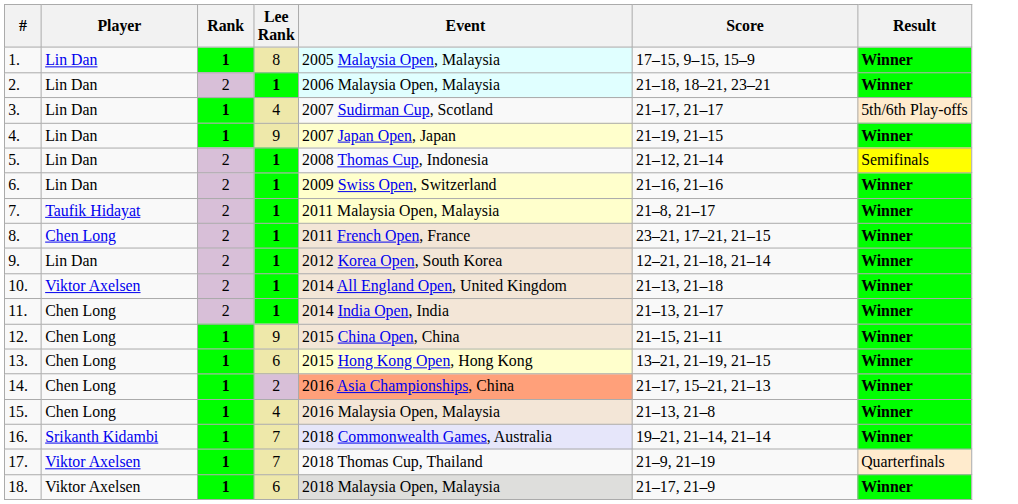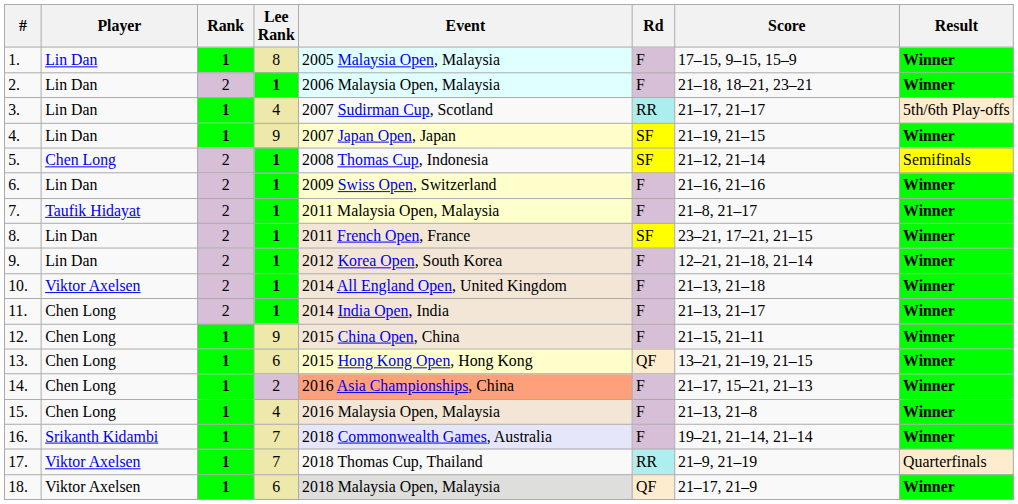+ column: (653, 25)
(71, 160) Lin Dan -> (81, 160) Chen Long
(81, 235) Chen Long -> (71, 235) Lin Dan
